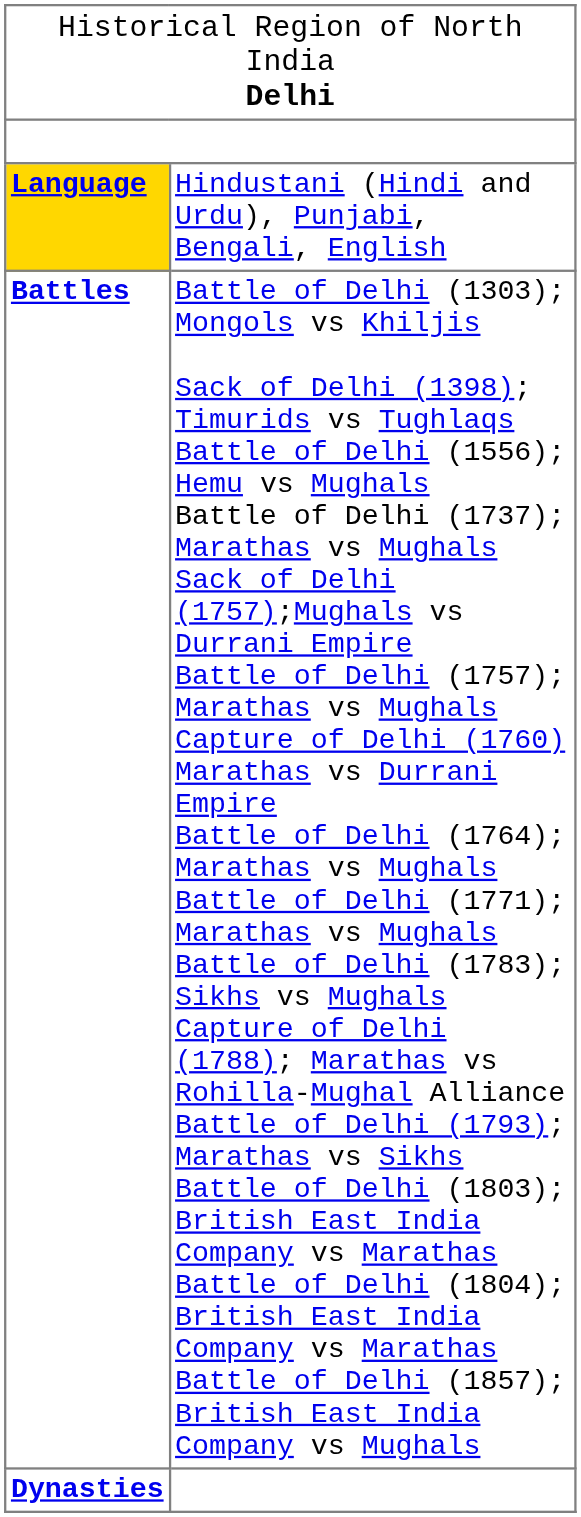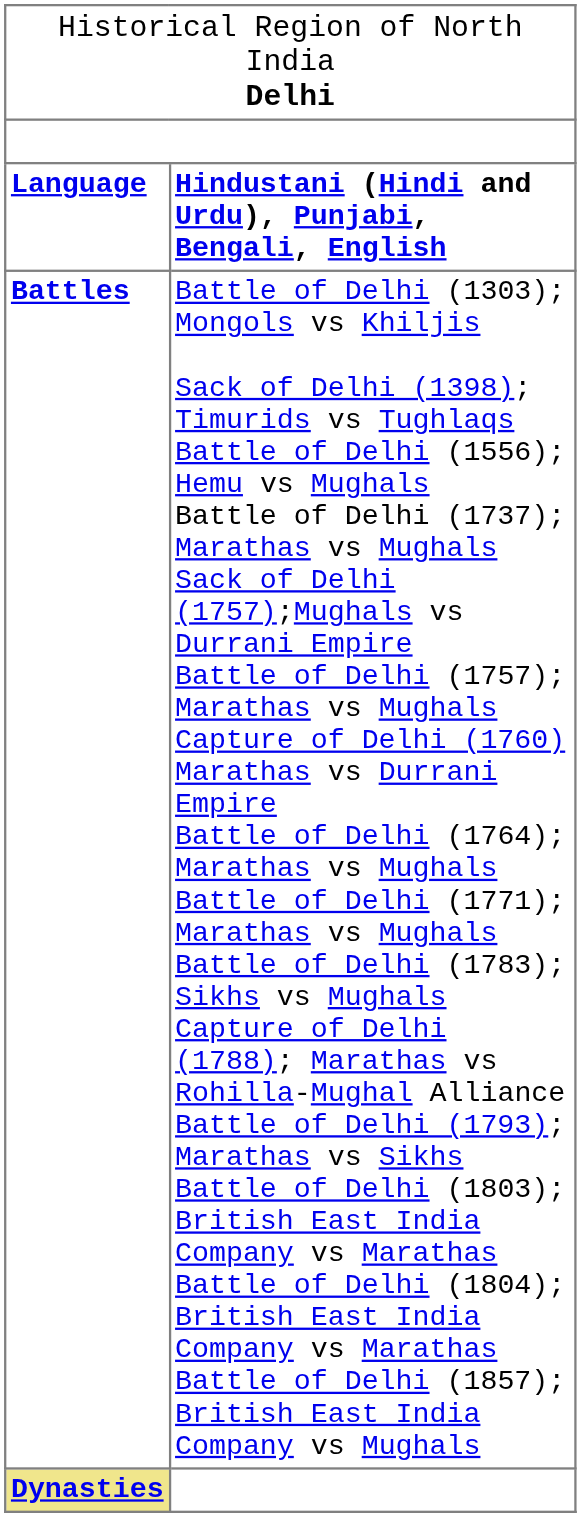(79, 185) gold background -> (79, 185) no background
(353, 217) normal -> (353, 217) bold
(87, 1490) no background -> (87, 1490) khaki background
